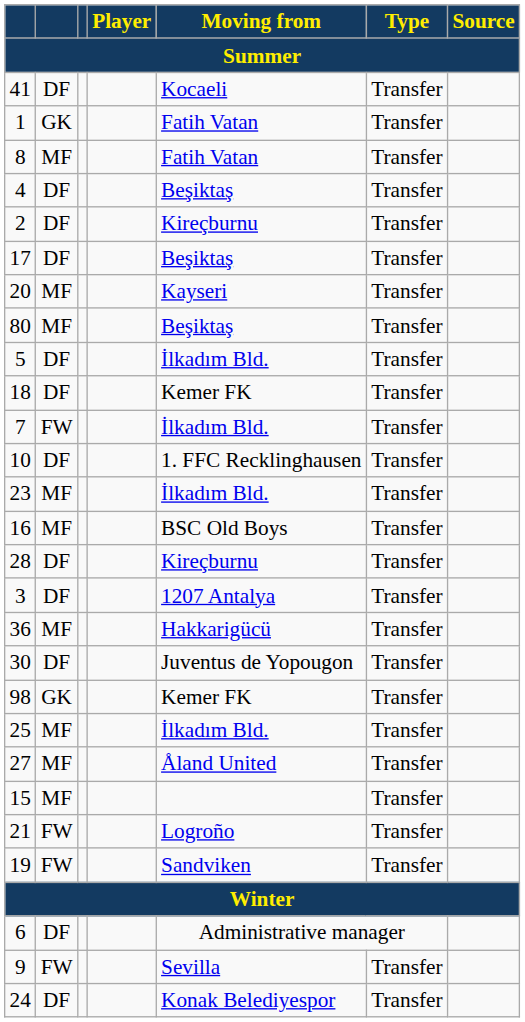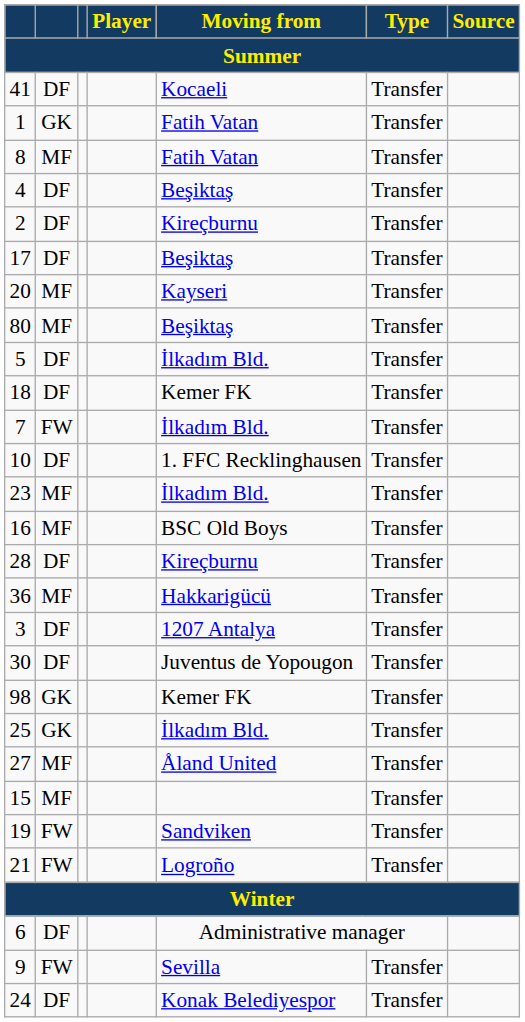rows swapped: (20, 595) <-> (20, 628)
(57, 730) MF -> (57, 730) GK
rows swapped: (20, 831) <-> (20, 865)
